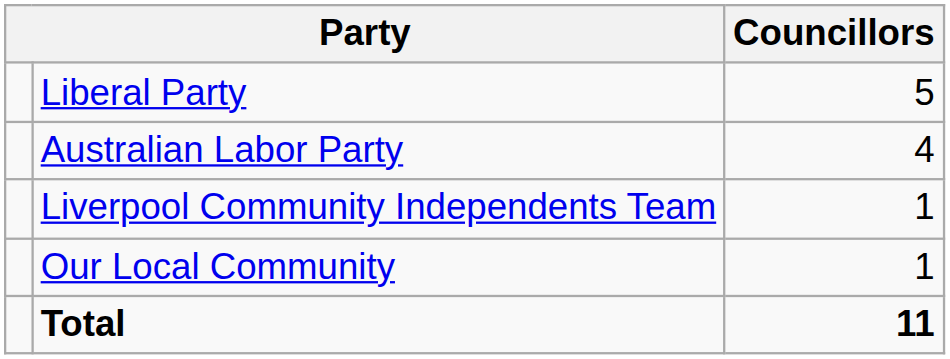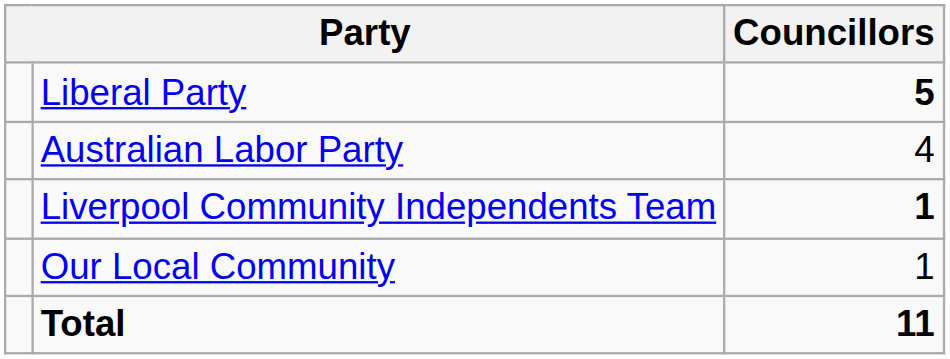(924, 91) normal -> (924, 91) bold
(924, 207) normal -> (924, 207) bold
